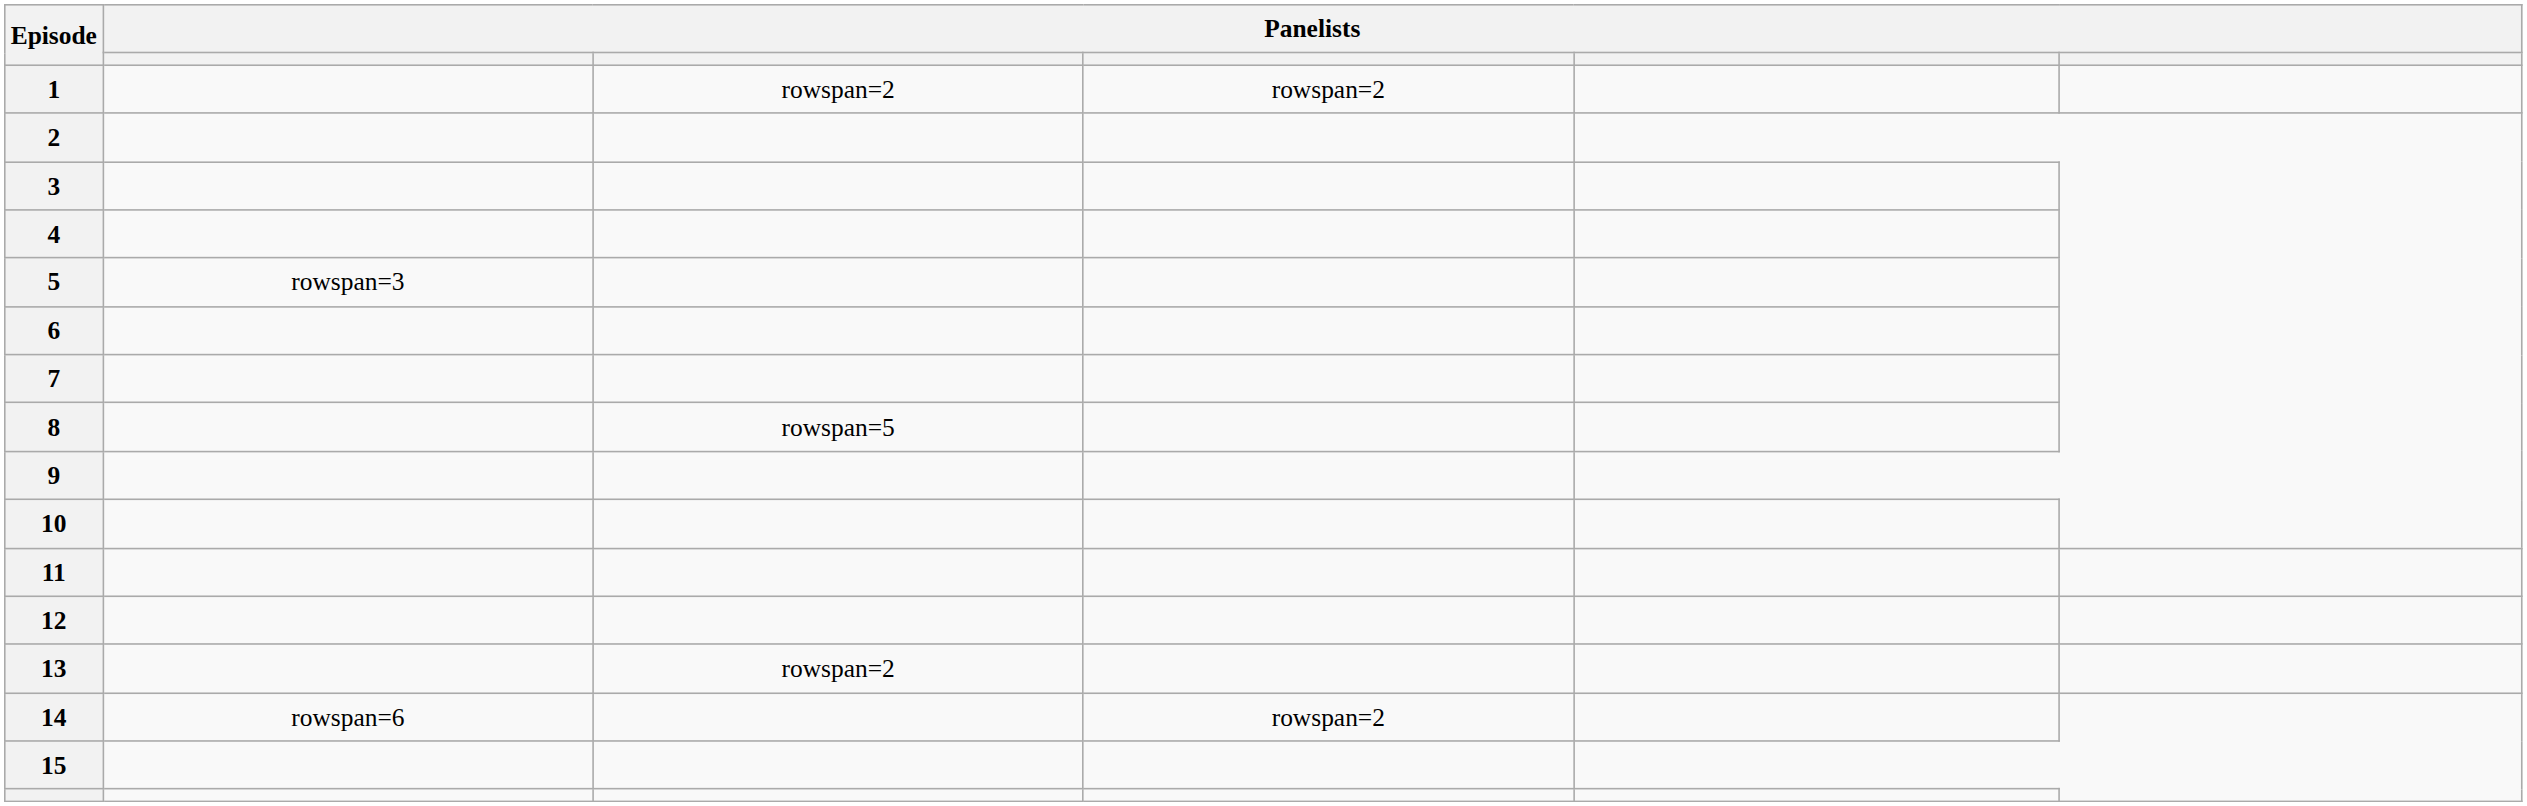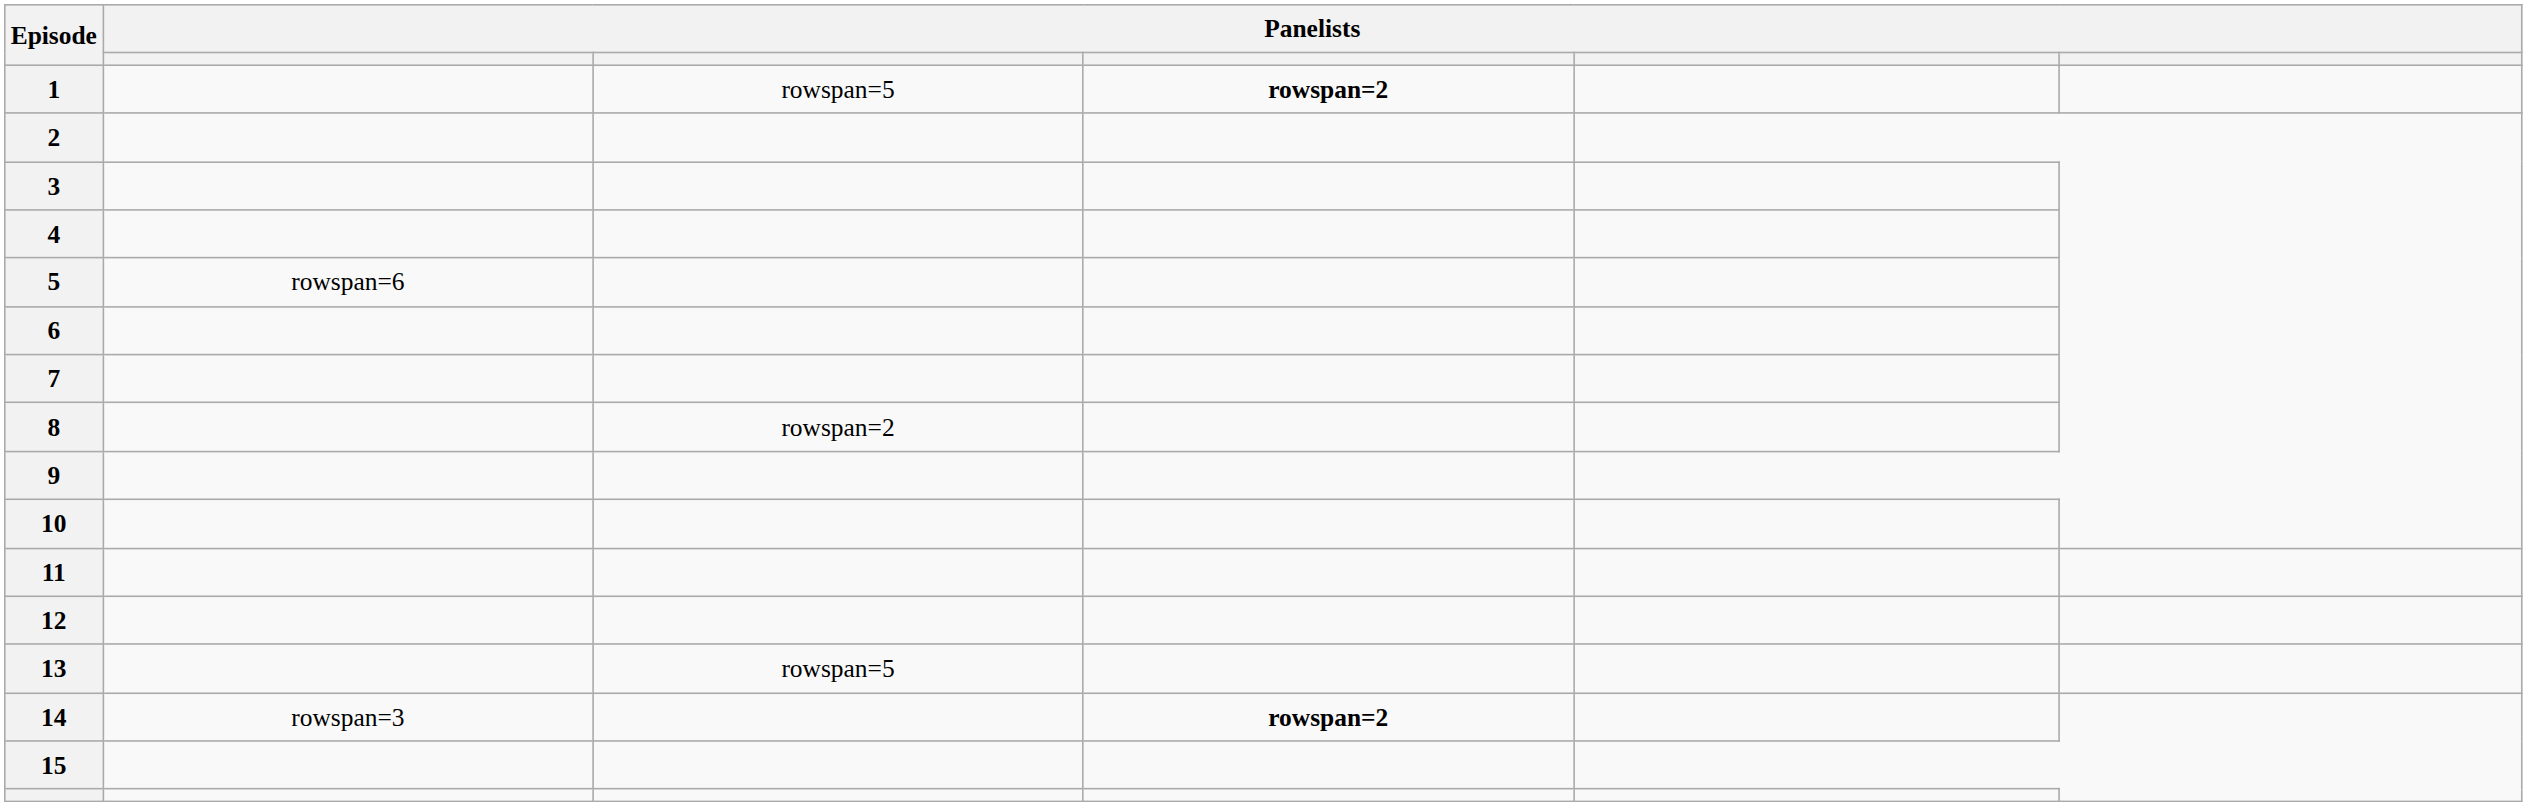(838, 89) rowspan=2 -> (838, 89) rowspan=5
(1328, 89) normal -> (1328, 89) bold
(348, 282) rowspan=3 -> (348, 282) rowspan=6
(838, 427) rowspan=5 -> (838, 427) rowspan=2
(838, 669) rowspan=2 -> (838, 669) rowspan=5
(348, 717) rowspan=6 -> (348, 717) rowspan=3
(1328, 717) normal -> (1328, 717) bold
